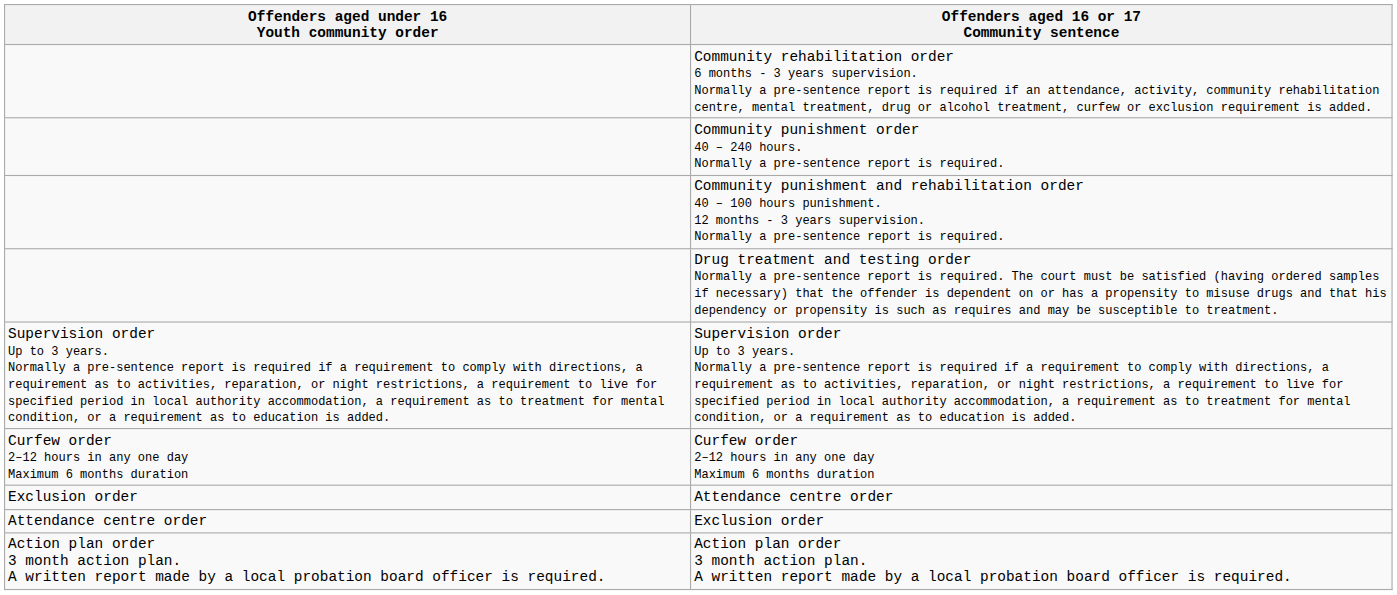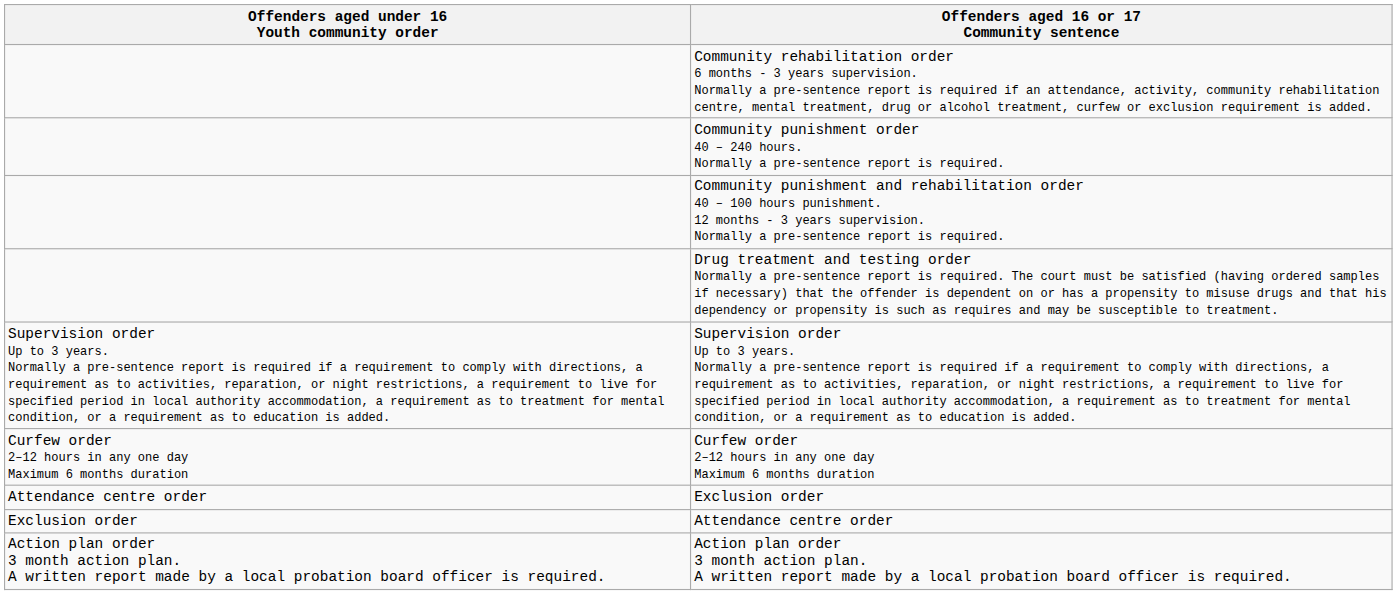(73, 497) Exclusion order -> (108, 497) Attendance centre order
(794, 497) Attendance centre order -> (759, 497) Exclusion order
(108, 521) Attendance centre order -> (73, 521) Exclusion order
(759, 521) Exclusion order -> (794, 521) Attendance centre order
